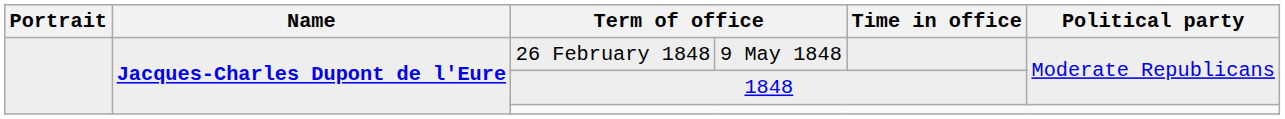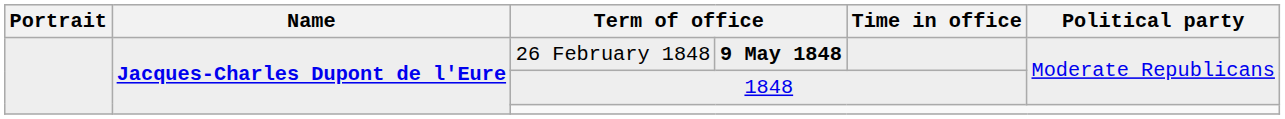(781, 54) normal -> (781, 54) bold
